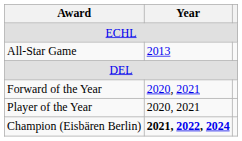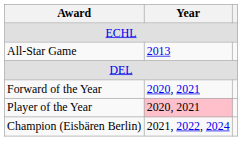(173, 107) no background -> (173, 107) pink background
(188, 126) bold -> (188, 126) normal
